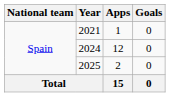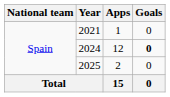(149, 48) normal -> (149, 48) bold
